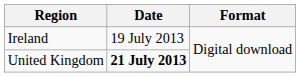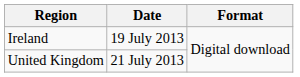(148, 60) bold -> (147, 60) normal
